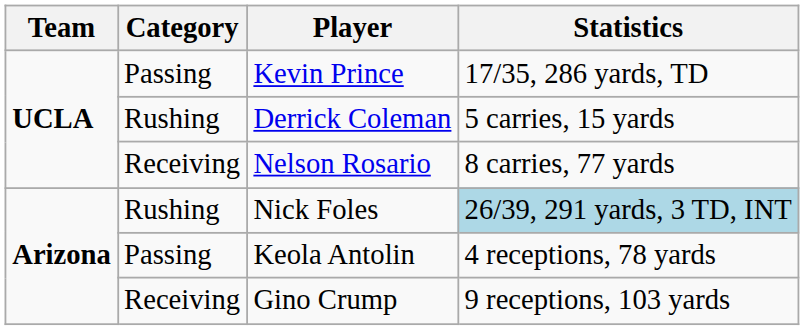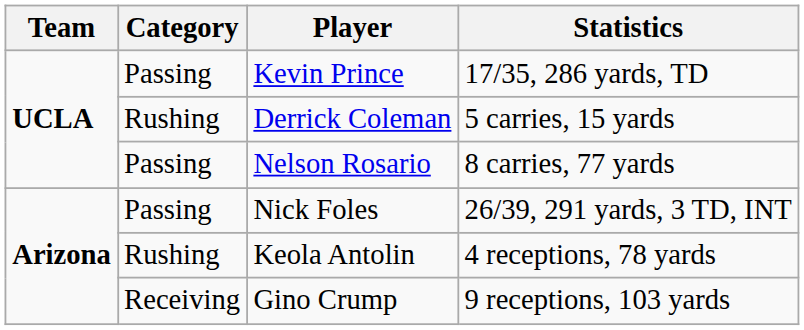(182, 164) Receiving -> (168, 164) Passing
(172, 209) Rushing -> (168, 209) Passing
(628, 209) lightblue background -> (628, 209) no background
(168, 254) Passing -> (172, 254) Rushing
